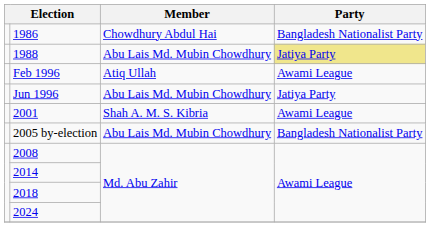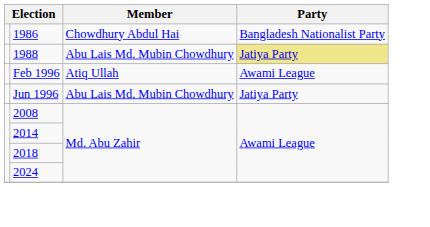- row: (25, 113)
- row: (55, 133)
